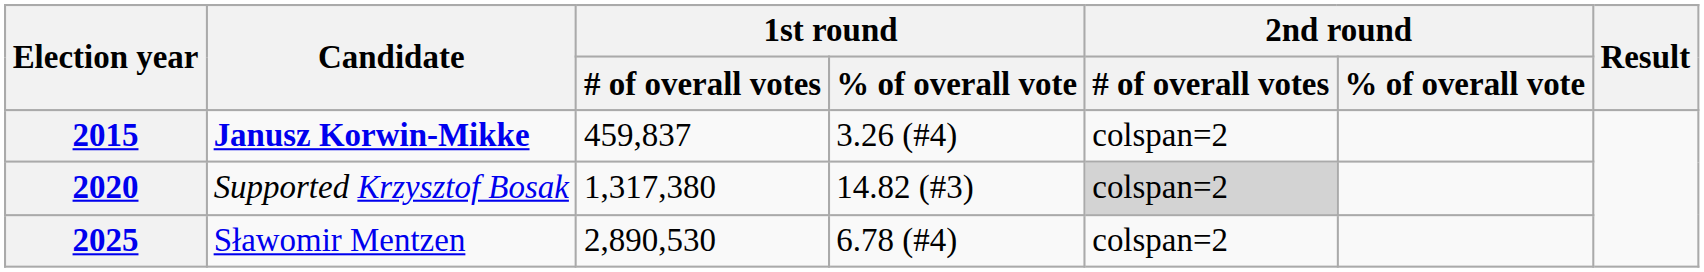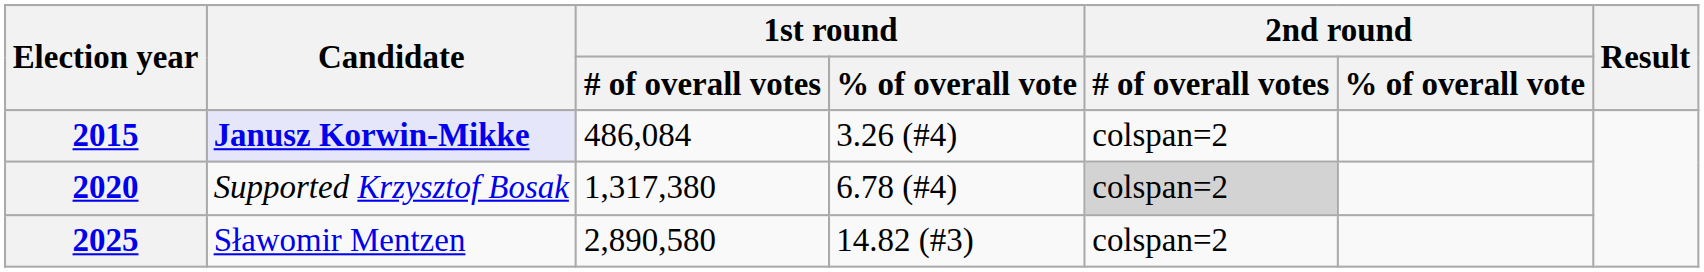(372, 135) no background -> (372, 135) lavender background
(638, 135) 459,837 -> (638, 135) 486,084
(905, 187) 14.82 (#3) -> (897, 187) 6.78 (#4)
(650, 239) 2,890,530 -> (650, 239) 2,890,580
(897, 239) 6.78 (#4) -> (905, 239) 14.82 (#3)
